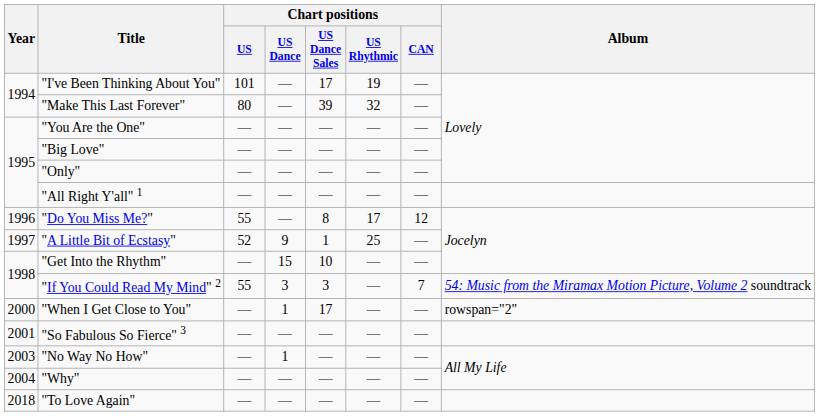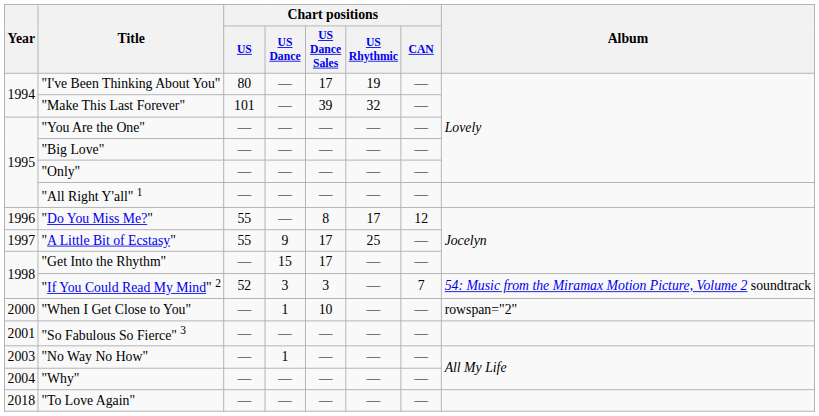(244, 84) 101 -> (244, 84) 80
(244, 105) 80 -> (244, 105) 101
(244, 240) 52 -> (244, 240) 55
(326, 240) 1 -> (326, 240) 17
(326, 262) 10 -> (326, 262) 17
(244, 286) 55 -> (244, 286) 52
(326, 309) 17 -> (326, 309) 10
